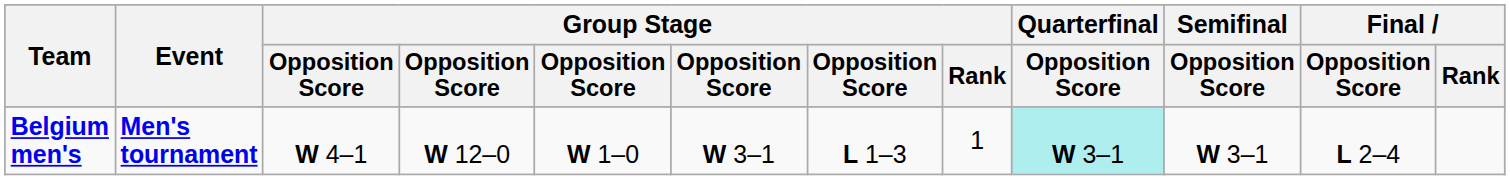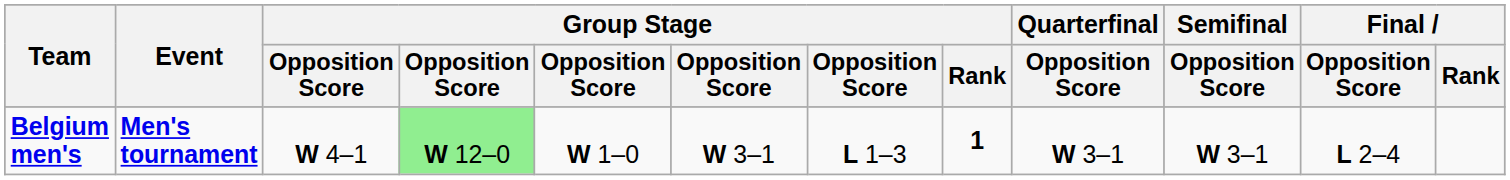(467, 155) no background -> (467, 155) lightgreen background
(977, 141) normal -> (977, 141) bold
(1088, 155) paleturquoise background -> (1088, 155) no background
